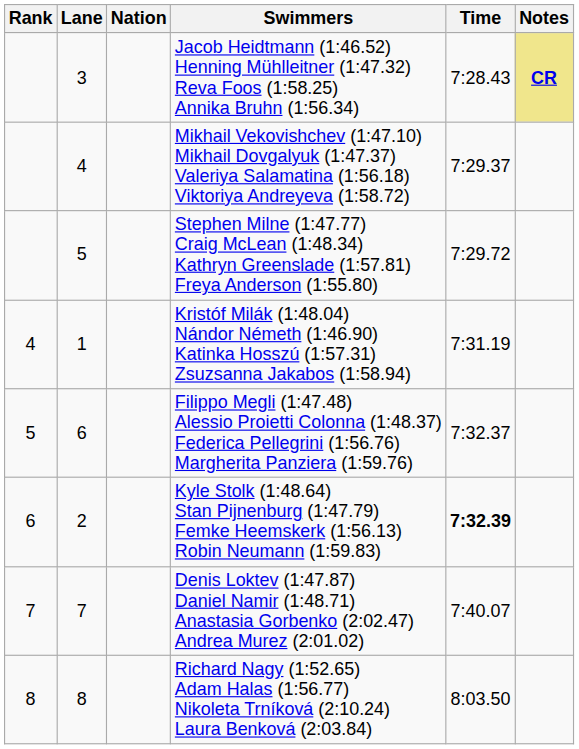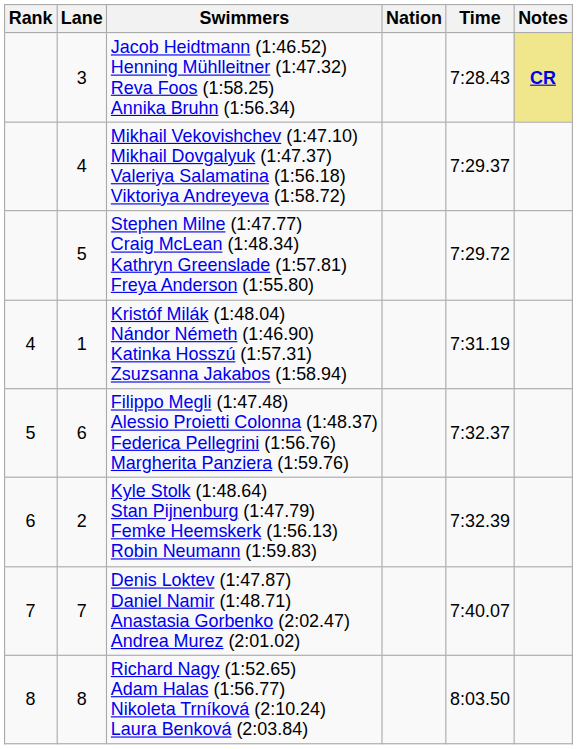columns swapped: (139, 18) <-> (308, 18)
(480, 521) bold -> (480, 521) normal
